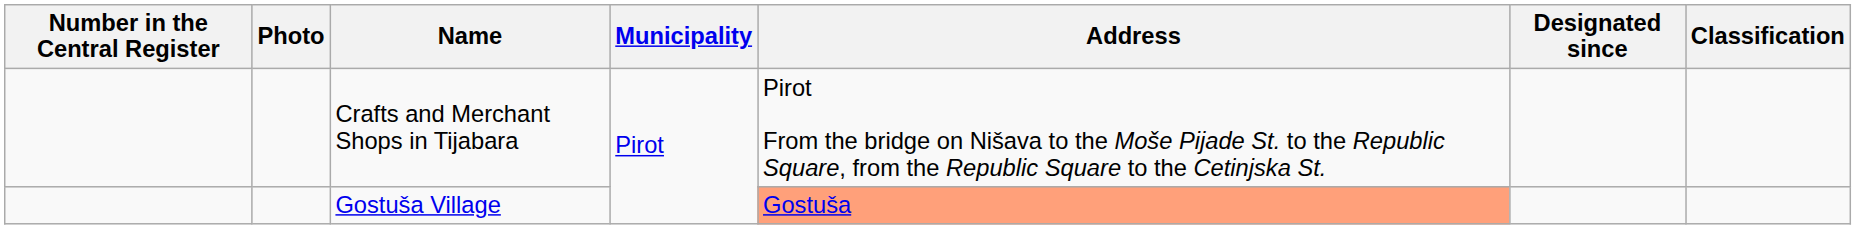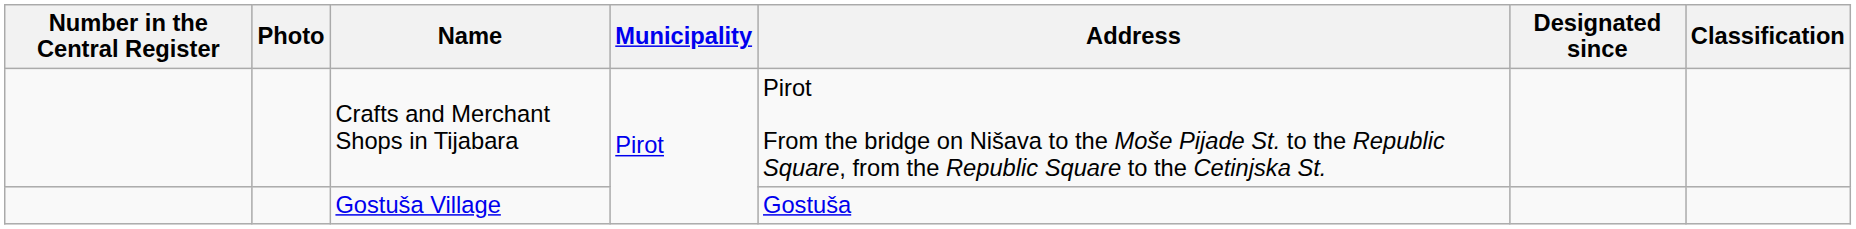(807, 204) lightsalmon background -> (807, 204) no background
